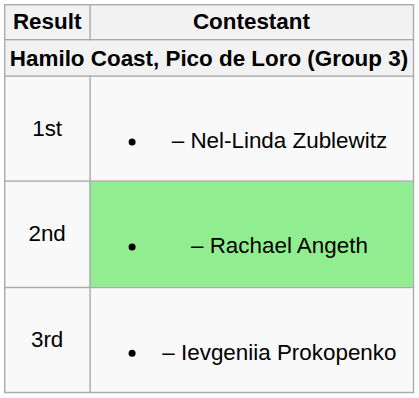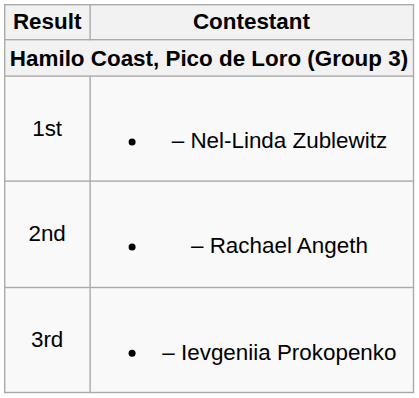(251, 247) lightgreen background -> (251, 247) no background
